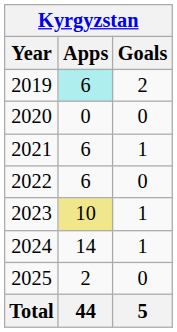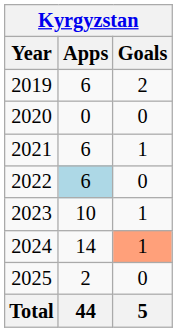(86, 85) paleturquoise background -> (86, 85) no background
(86, 181) no background -> (86, 181) lightblue background
(86, 213) khaki background -> (86, 213) no background
(143, 246) no background -> (143, 246) lightsalmon background
